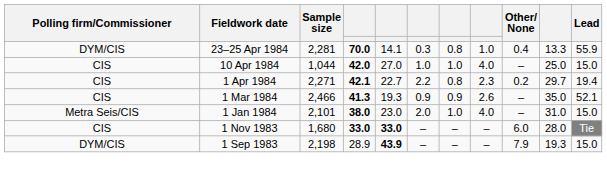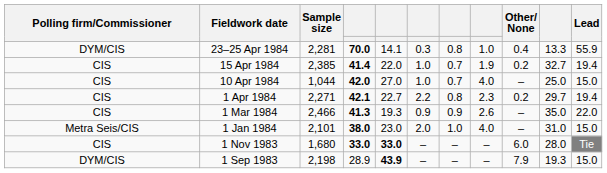+ row: (250, 65)
(455, 65) 1.0 -> (455, 81) 0.7
(587, 97) 52.1 -> (587, 113) 22.0
